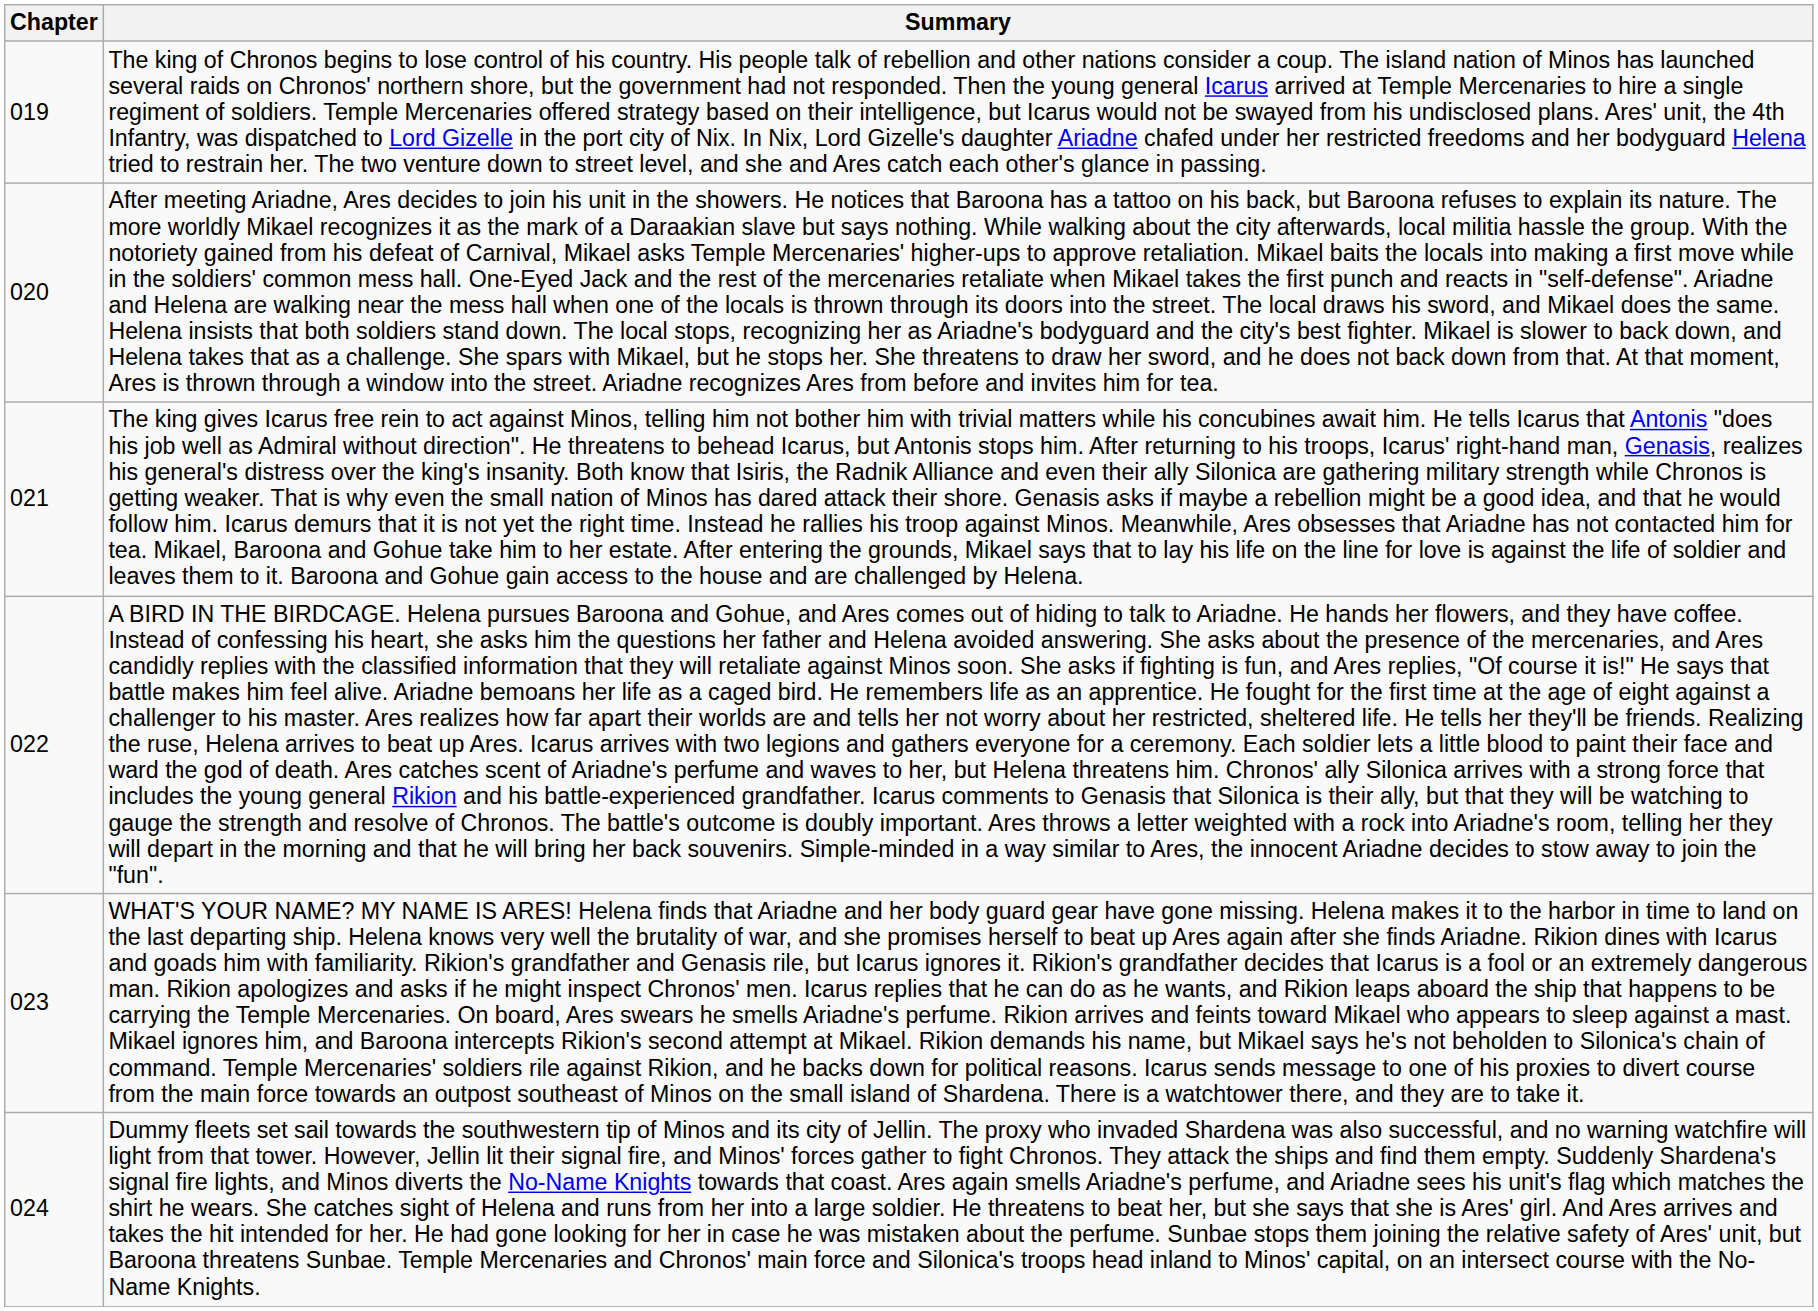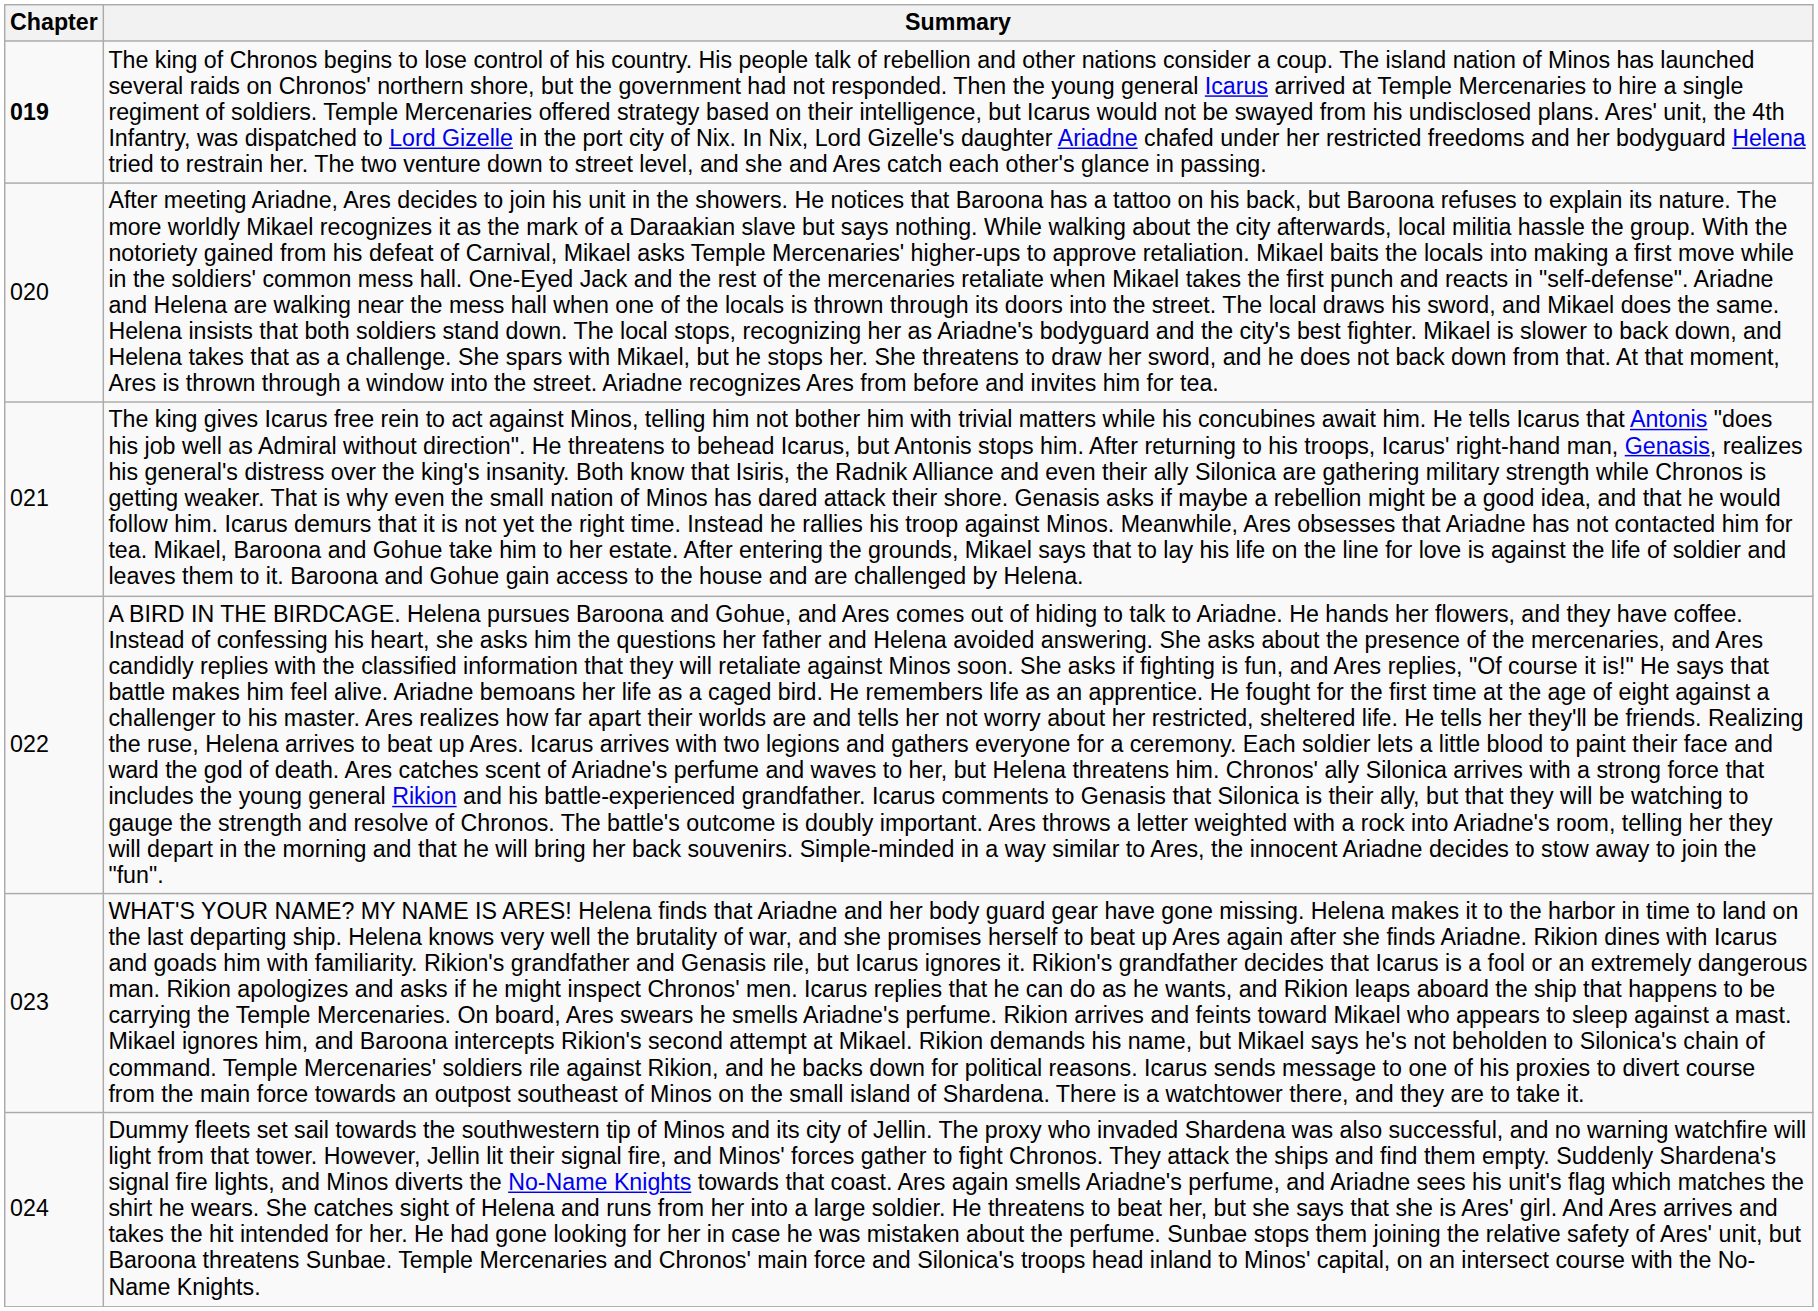(29, 111) normal -> (29, 111) bold
